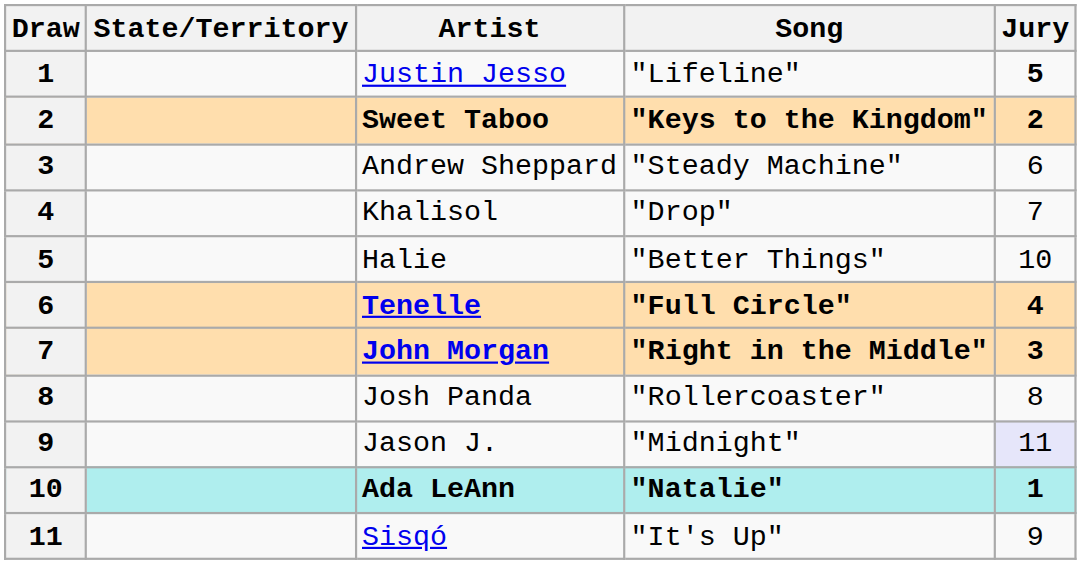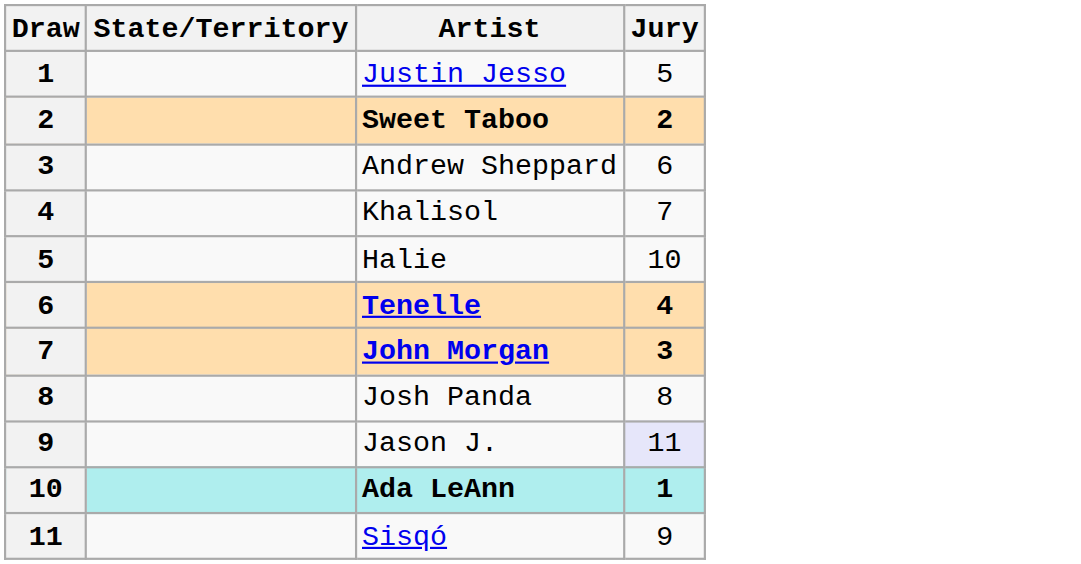- column: (809, 28)
(1035, 74) bold -> (665, 74) normal
